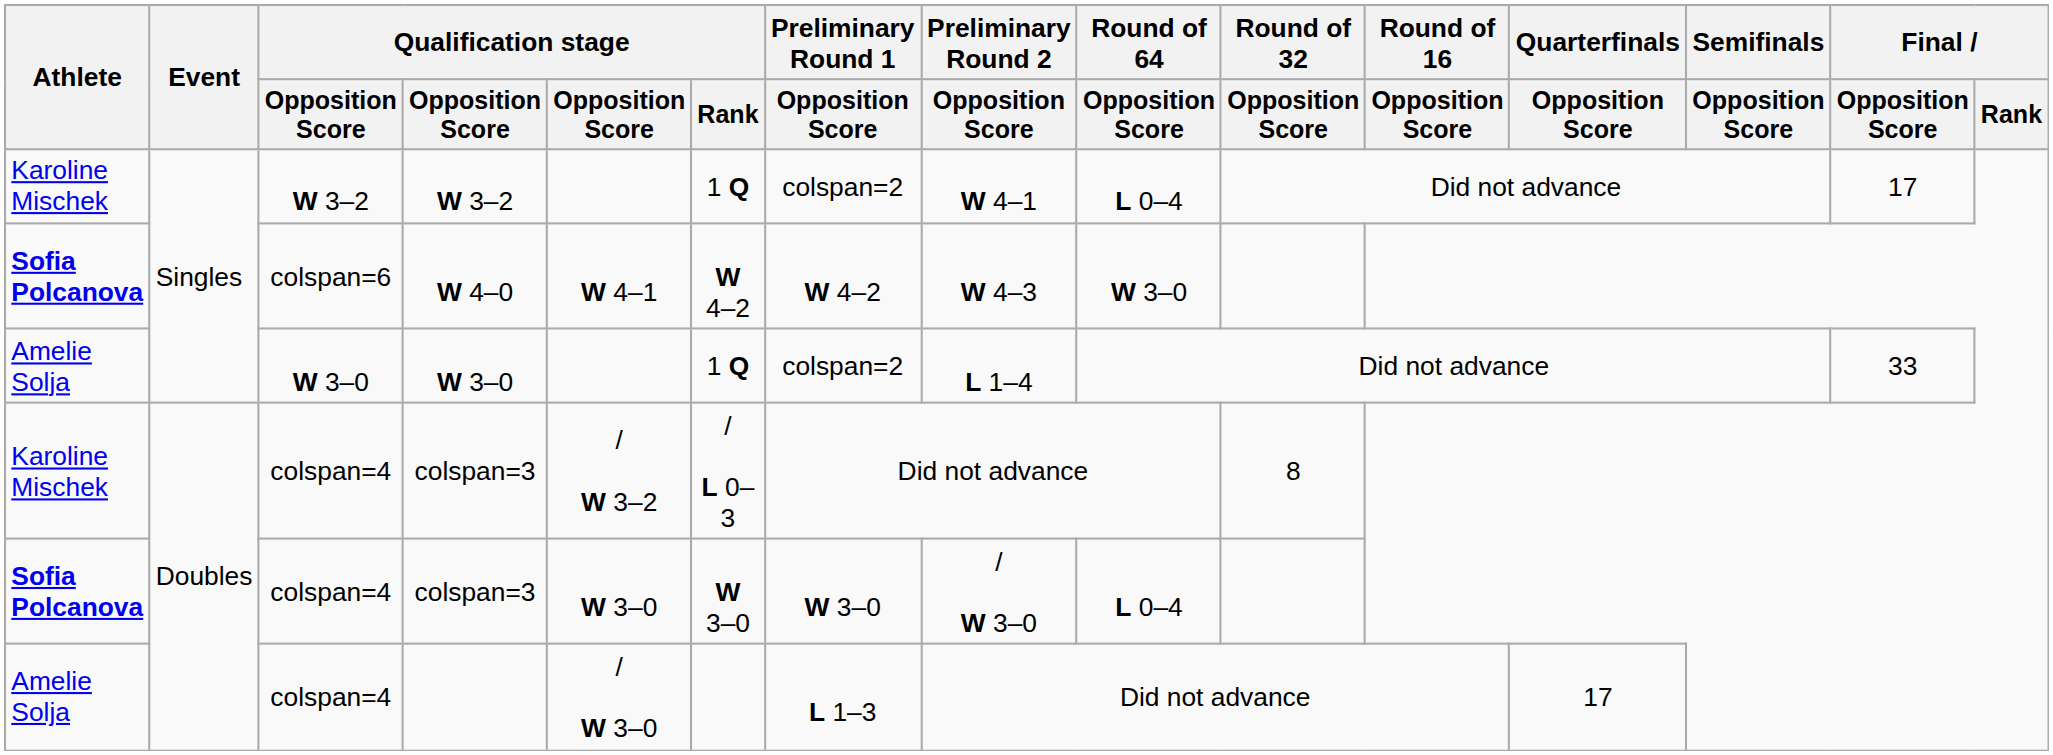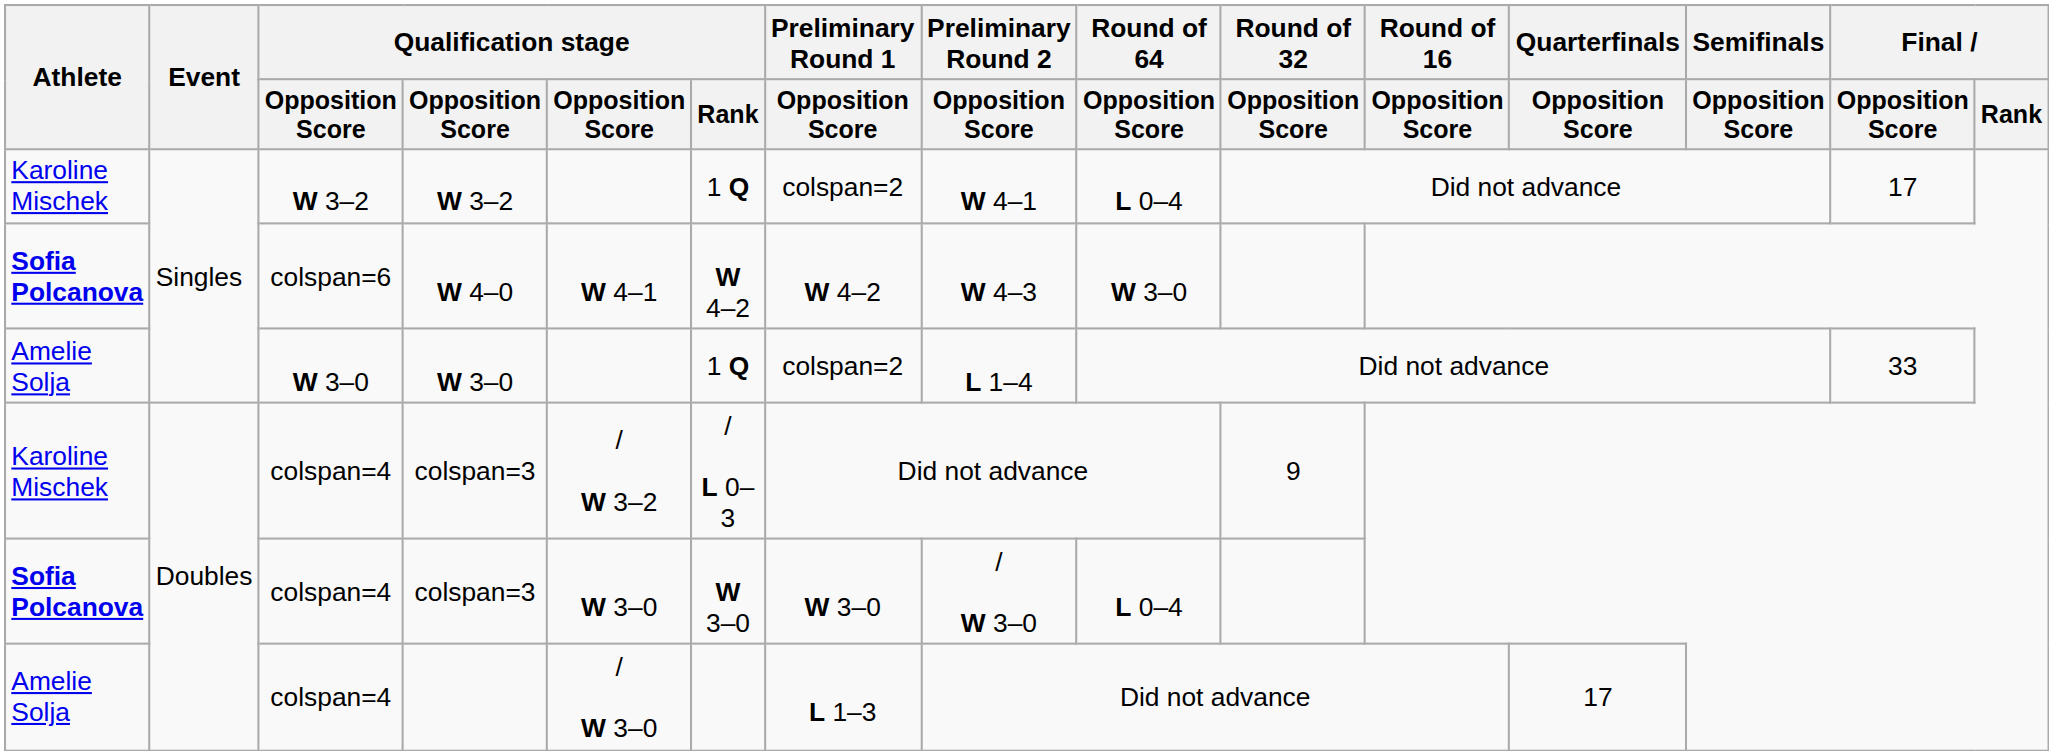(1293, 471) 8 -> (1293, 471) 9
